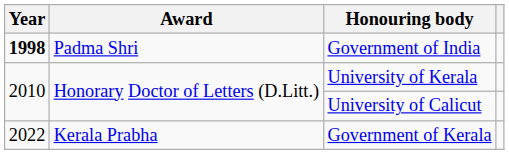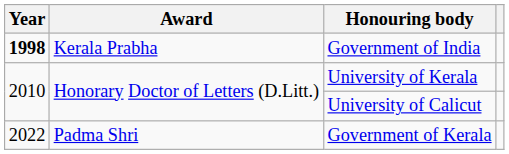(96, 47) Padma Shri -> (106, 47) Kerala Prabha
(106, 134) Kerala Prabha -> (96, 134) Padma Shri
